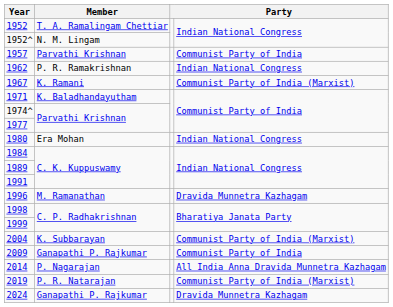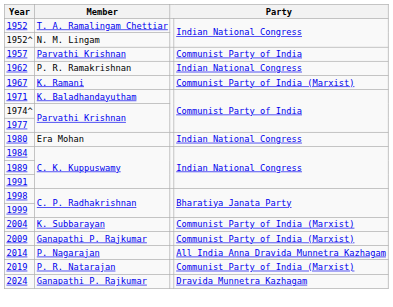- row: (17, 196)
(239, 253) Communist Party of India -> (265, 239) Communist Party of India (Marxist)
